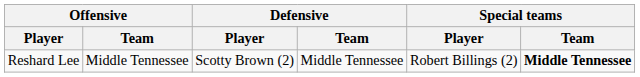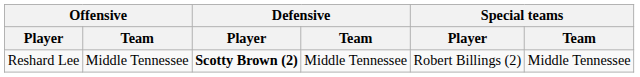(245, 60) normal -> (246, 60) bold
(578, 60) bold -> (579, 60) normal
